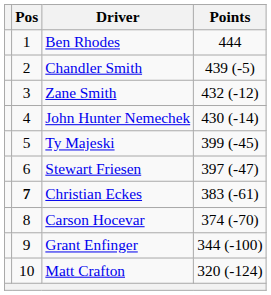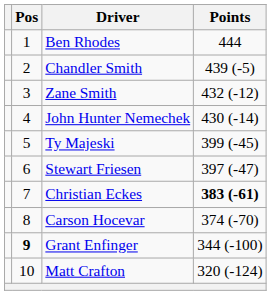(27, 194) bold -> (27, 194) normal
(230, 194) normal -> (230, 194) bold
(27, 245) normal -> (27, 245) bold
